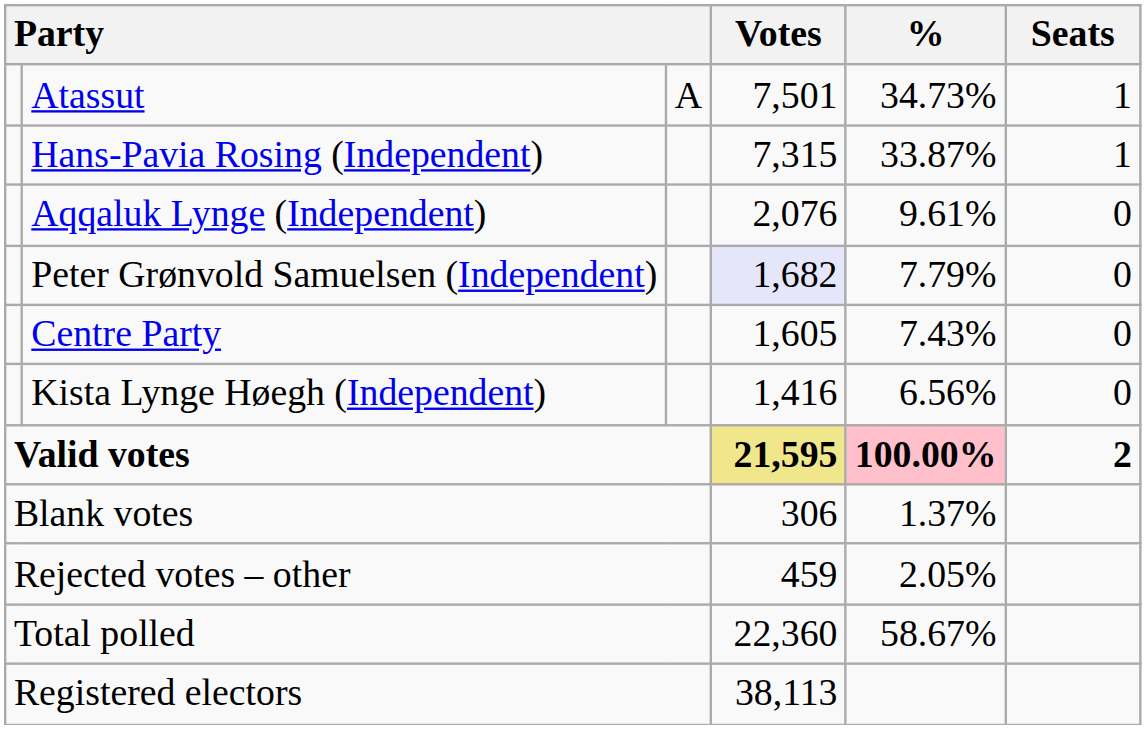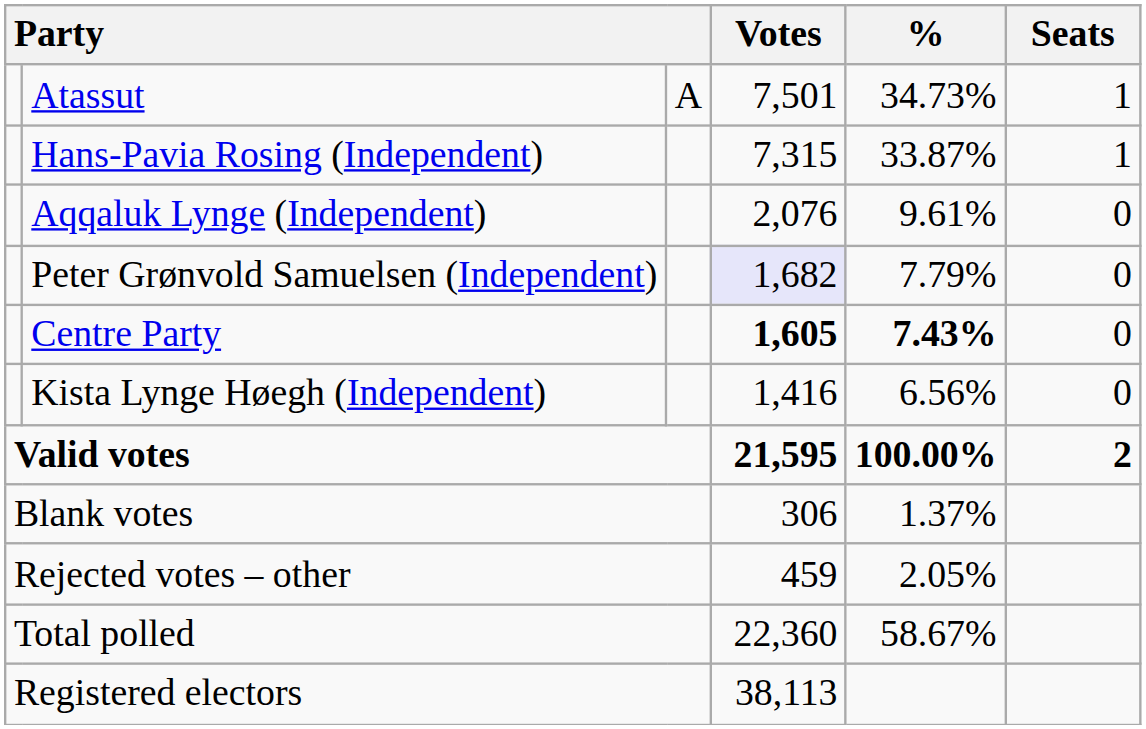(795, 333) normal -> (795, 333) bold
(948, 333) normal -> (944, 333) bold
(785, 453) khaki background -> (785, 453) no background
(926, 453) pink background -> (926, 453) no background
